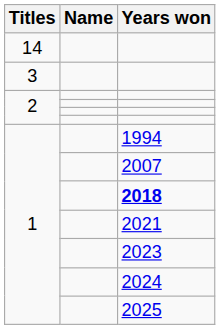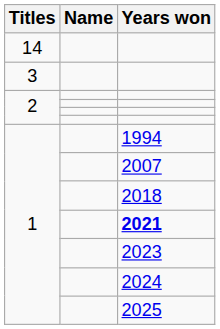(142, 195) bold -> (142, 195) normal
(142, 224) normal -> (142, 224) bold
